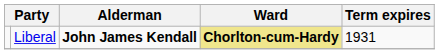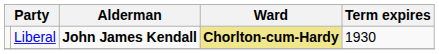(361, 37) 1931 -> (361, 37) 1930
